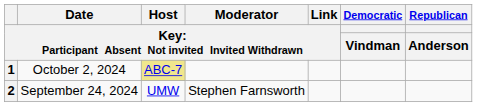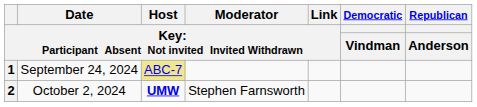(79, 70) October 2, 2024 -> (79, 70) September 24, 2024
(79, 91) September 24, 2024 -> (79, 91) October 2, 2024
(163, 91) normal -> (163, 91) bold
